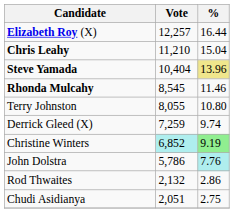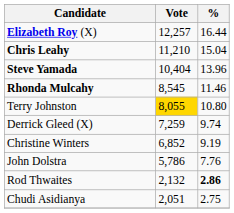(213, 69) khaki background -> (213, 69) no background
(172, 106) no background -> (172, 106) gold background
(172, 143) paleturquoise background -> (172, 143) no background
(211, 143) lightgreen background -> (211, 143) no background
(211, 161) paleturquoise background -> (211, 161) no background
(211, 180) normal -> (211, 180) bold
